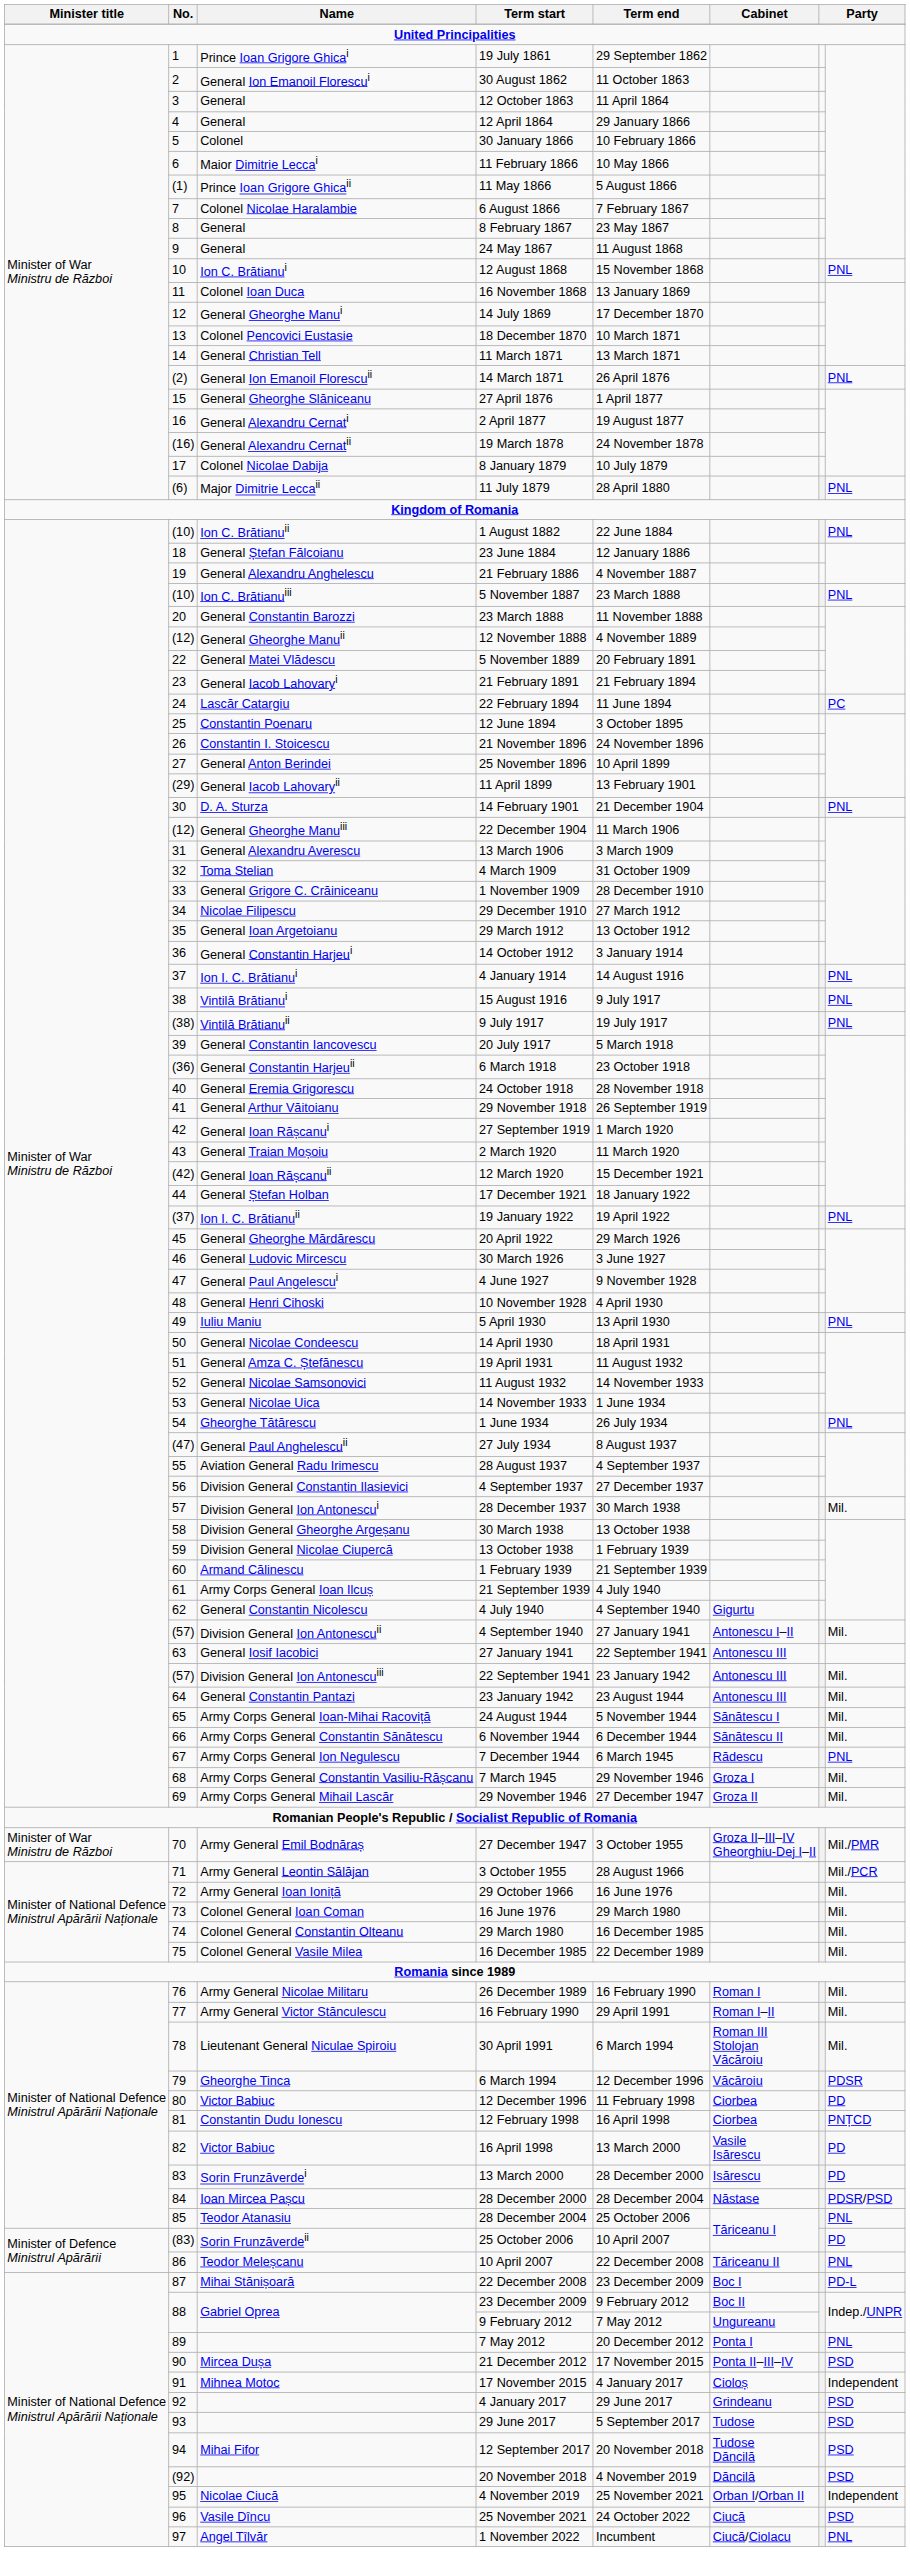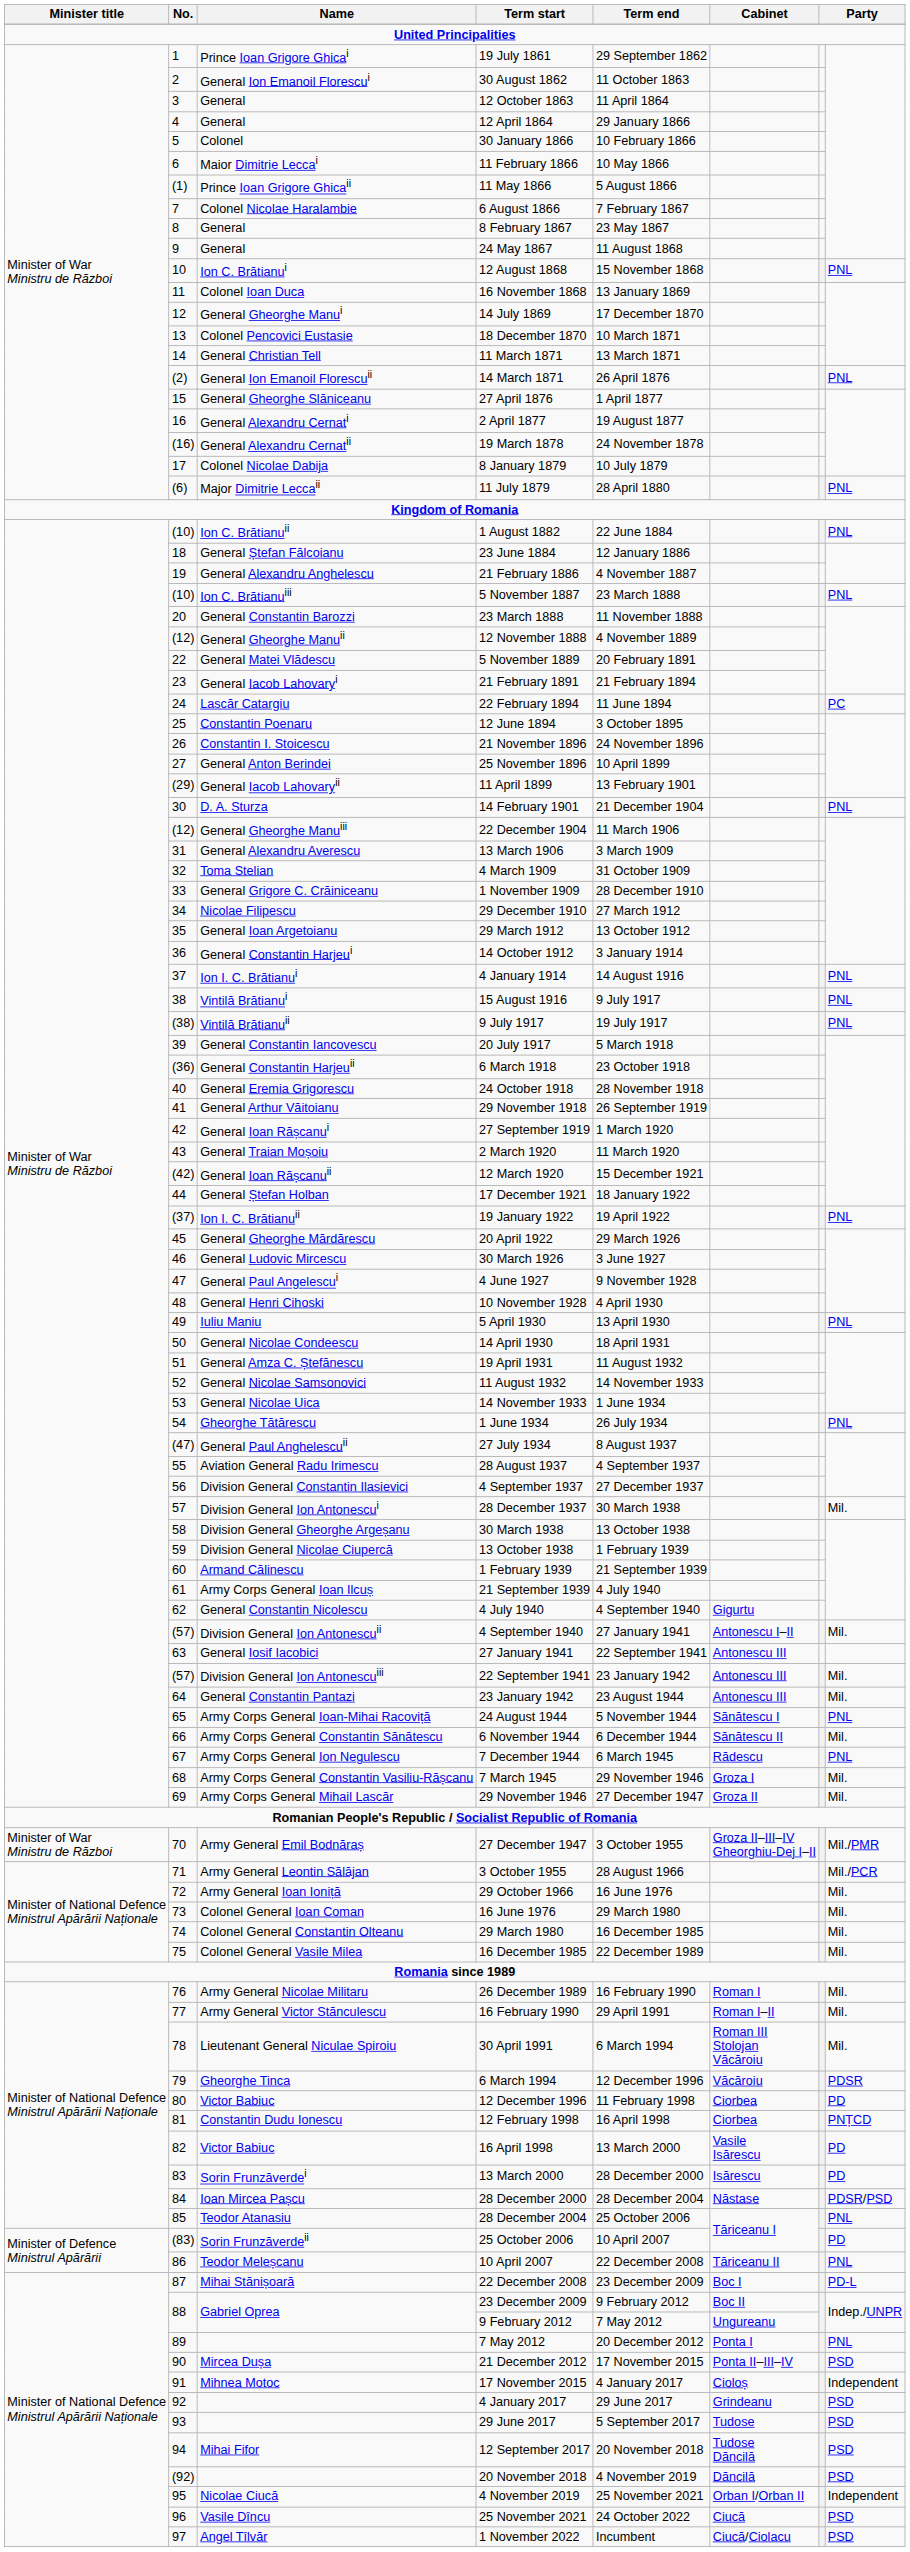(838, 1717) Mil. -> (840, 1717) PNL
(840, 2537) PNL -> (841, 2537) PSD
